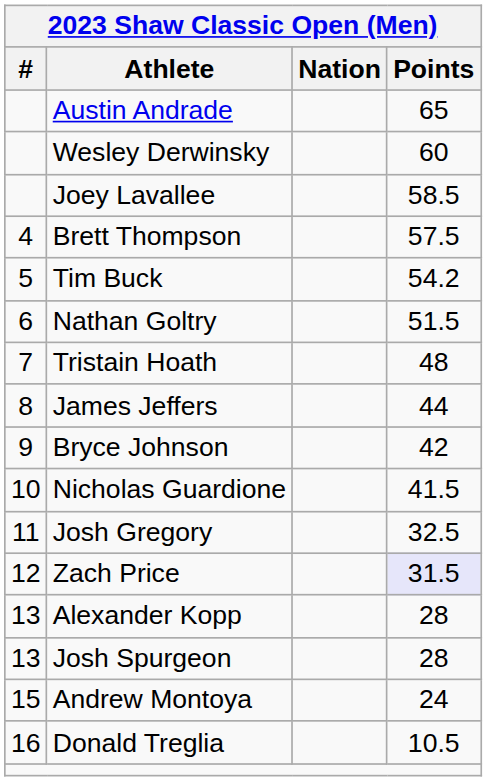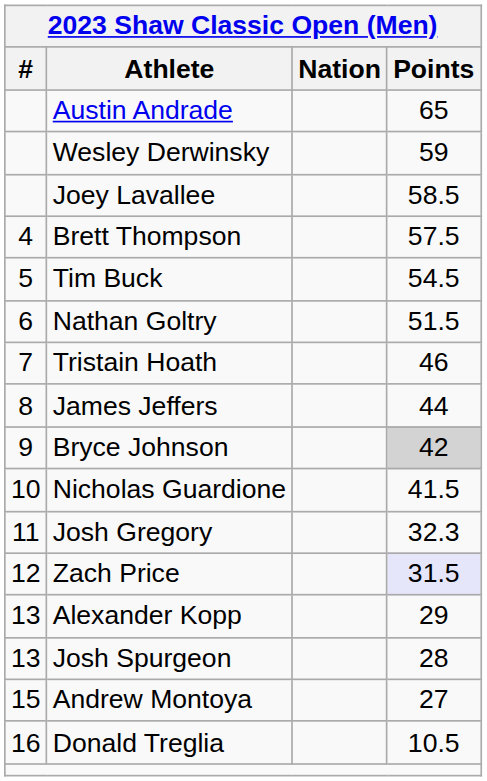(434, 152) 60 -> (434, 152) 59
(434, 278) 54.2 -> (434, 278) 54.5
(434, 363) 48 -> (434, 363) 46
(434, 447) no background -> (434, 447) lightgrey background
(434, 531) 32.5 -> (434, 531) 32.3
(434, 615) 28 -> (434, 615) 29
(434, 700) 24 -> (434, 700) 27
